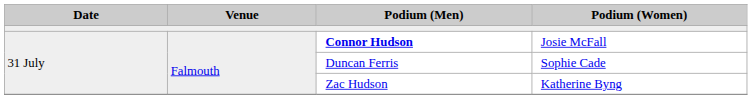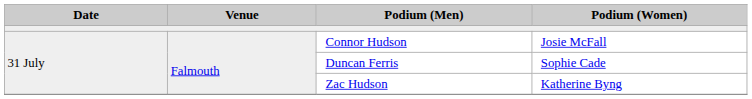(366, 42) bold -> (363, 42) normal
